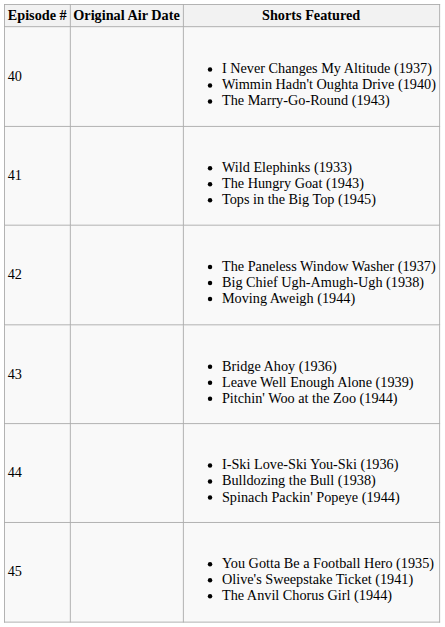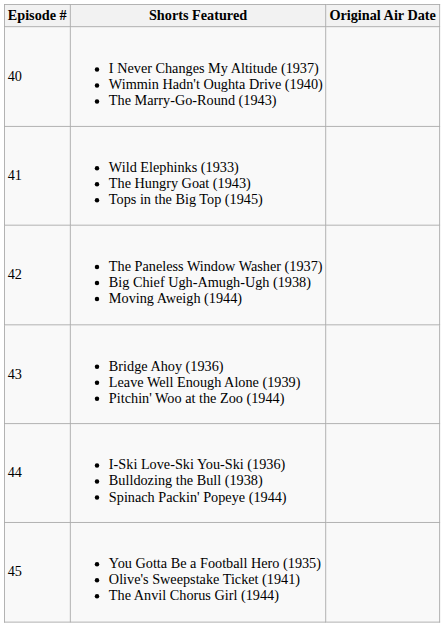columns swapped: (311, 15) <-> (127, 15)
